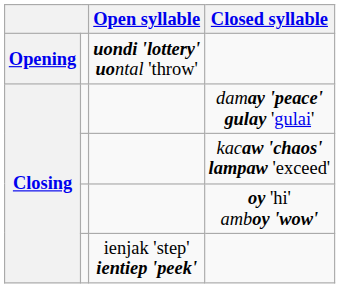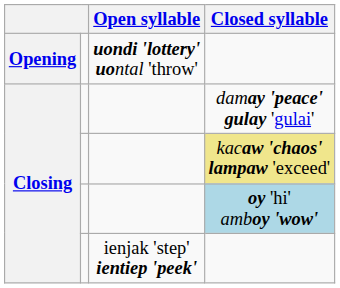(269, 158) no background -> (269, 158) khaki background
(269, 208) no background -> (269, 208) lightblue background
